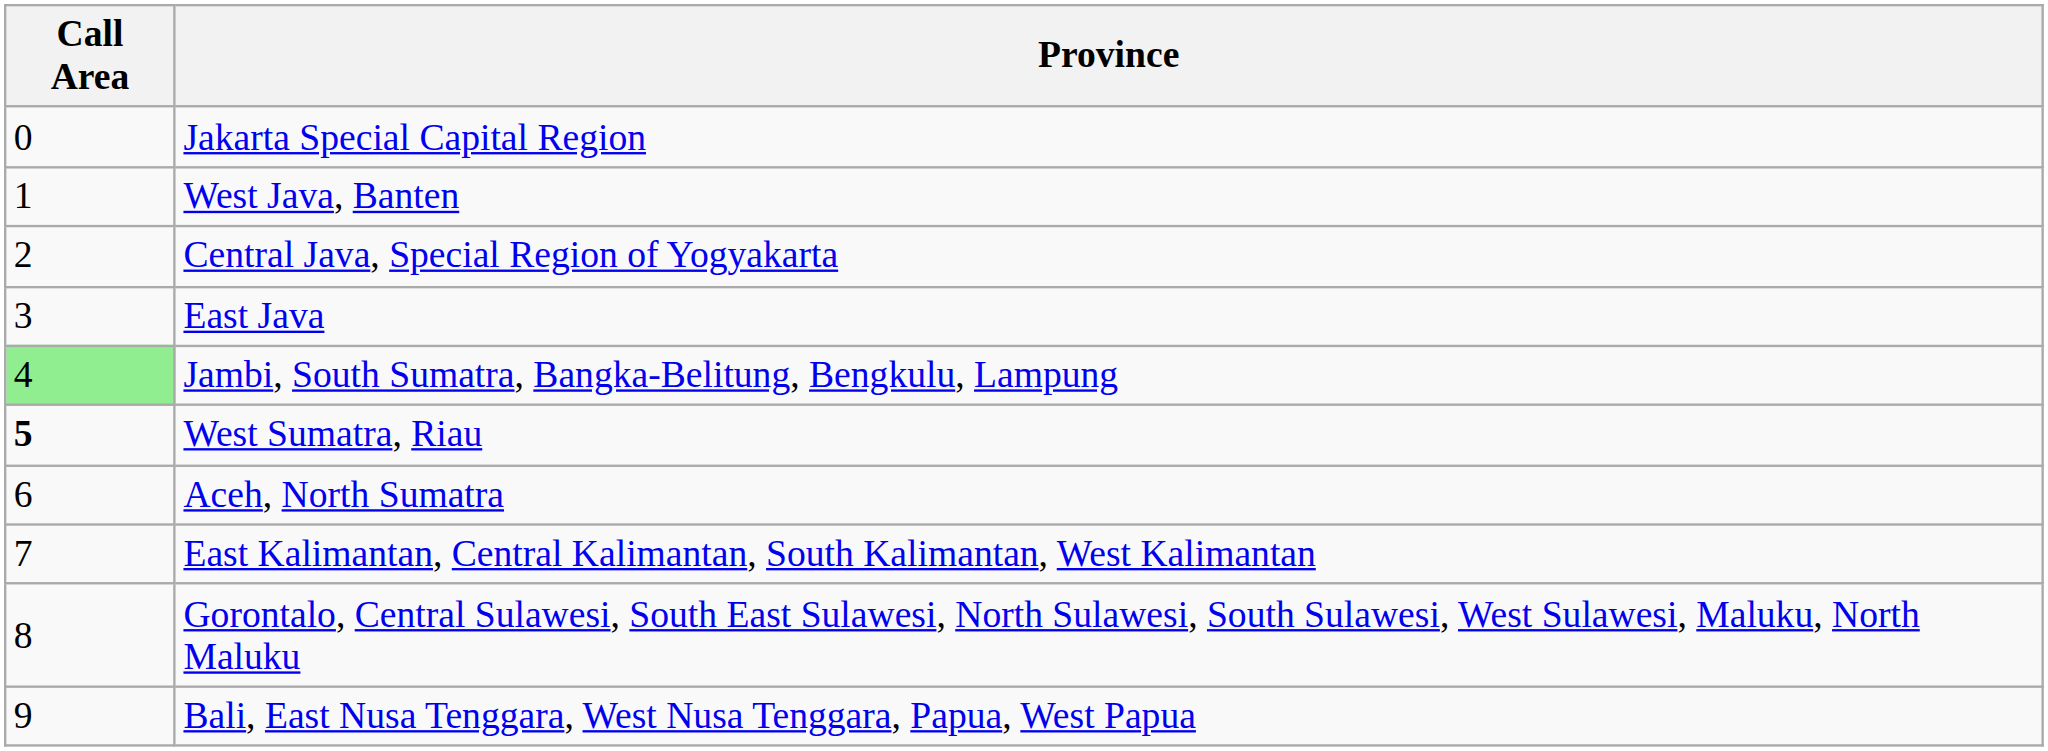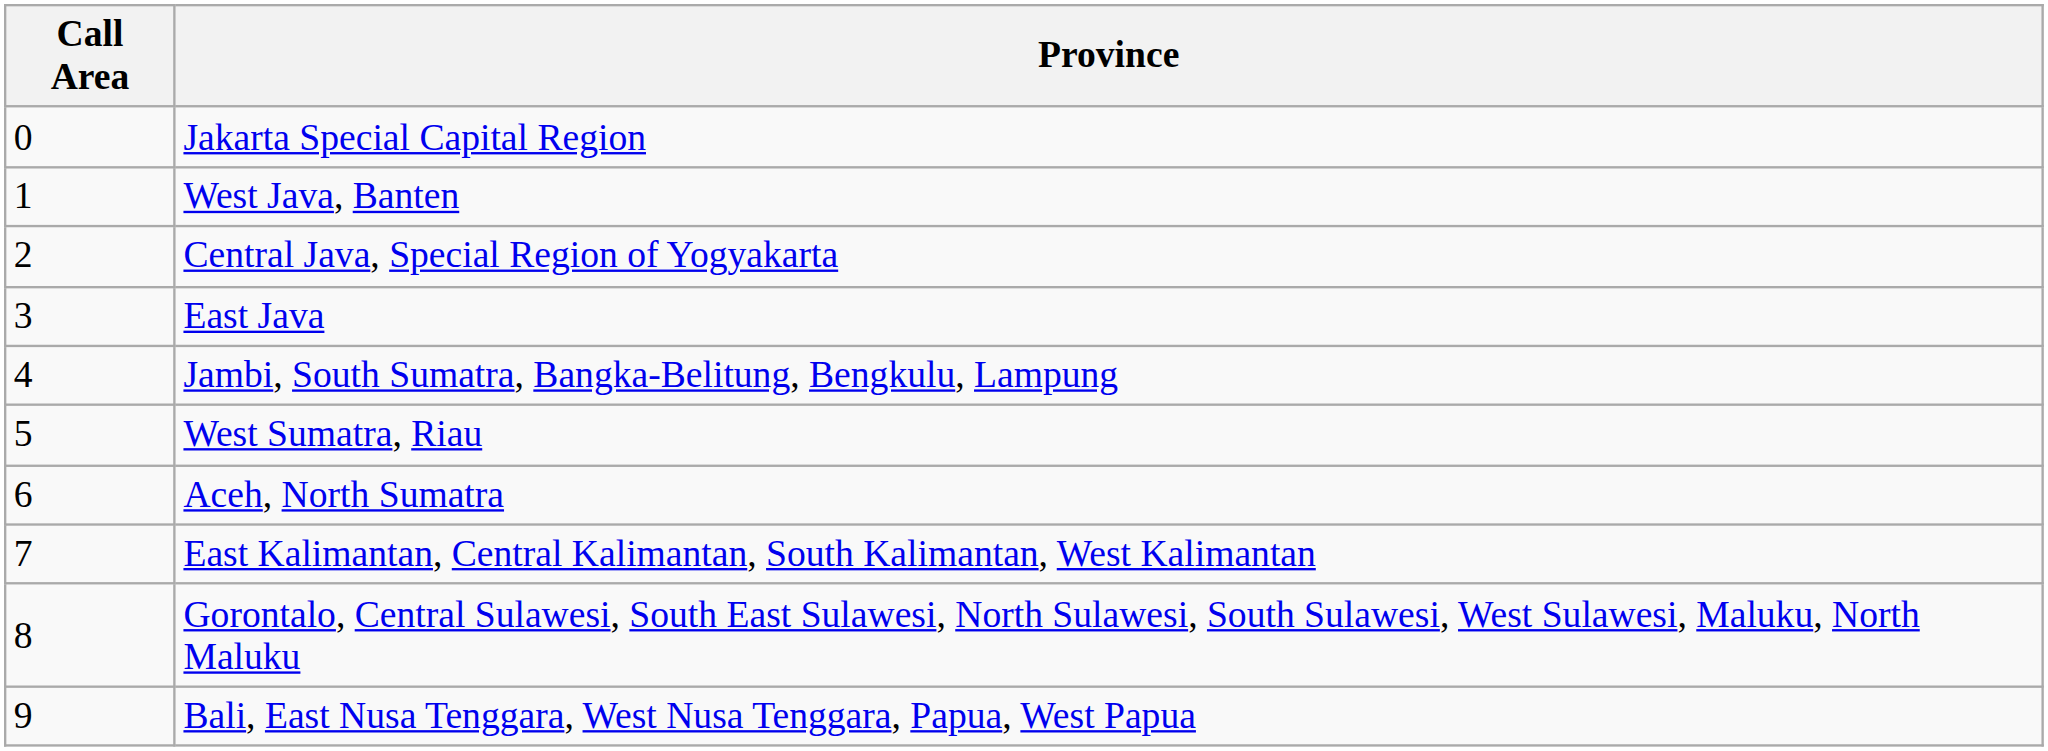(23, 374) lightgreen background -> (23, 374) no background
(23, 434) bold -> (23, 434) normal
